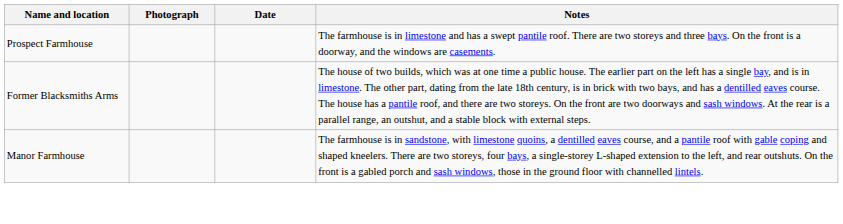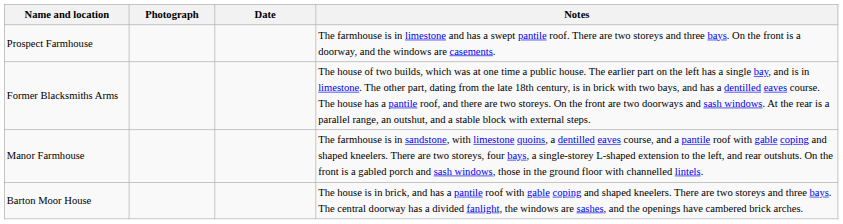+ row: (49, 200)
